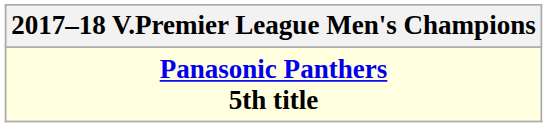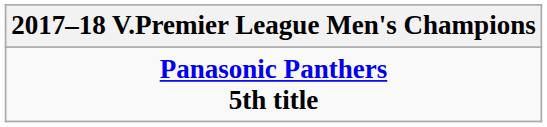(273, 84) lightyellow background -> (273, 84) no background
